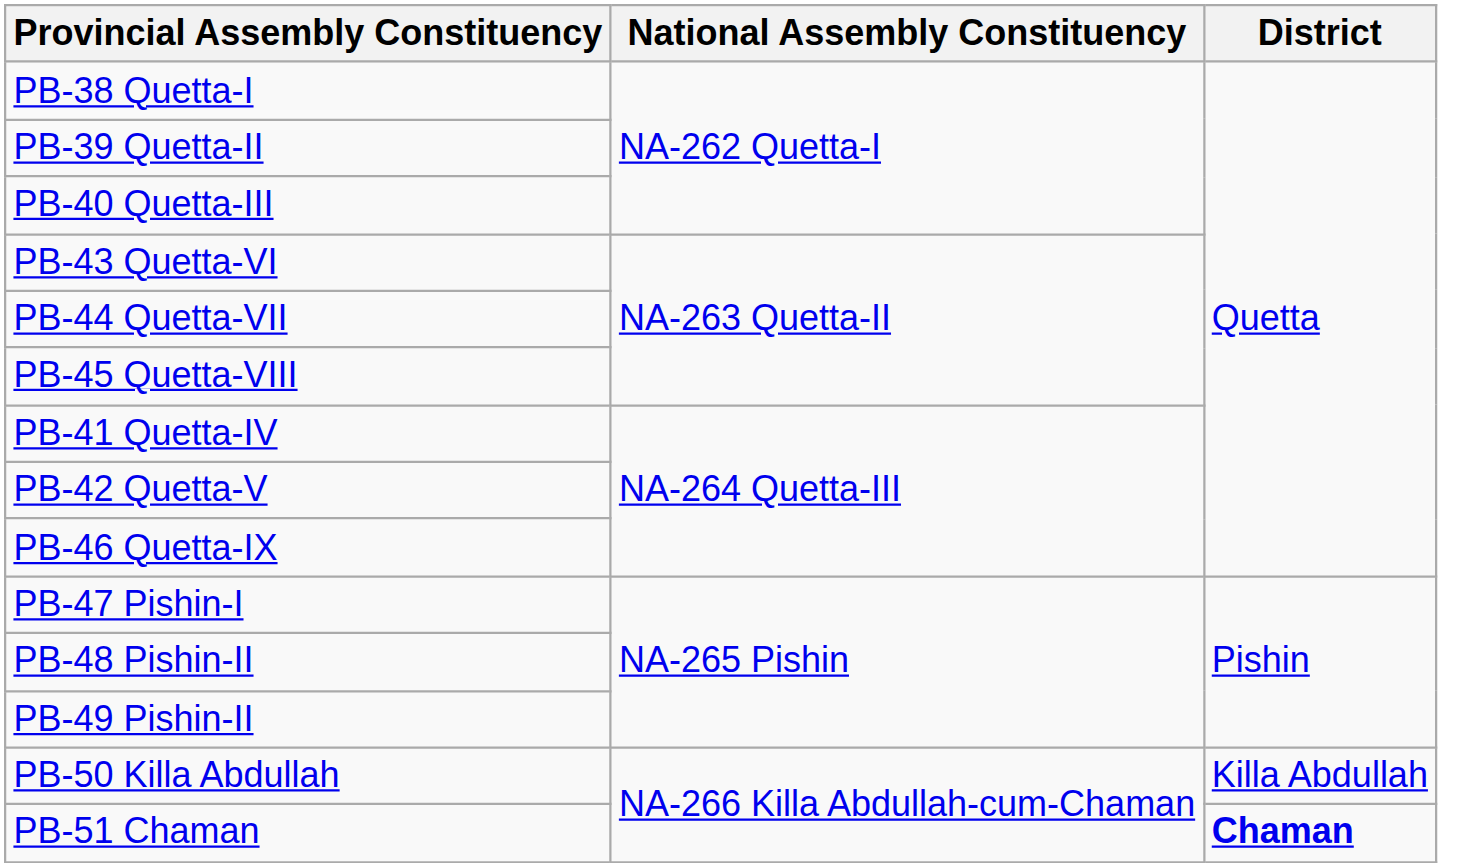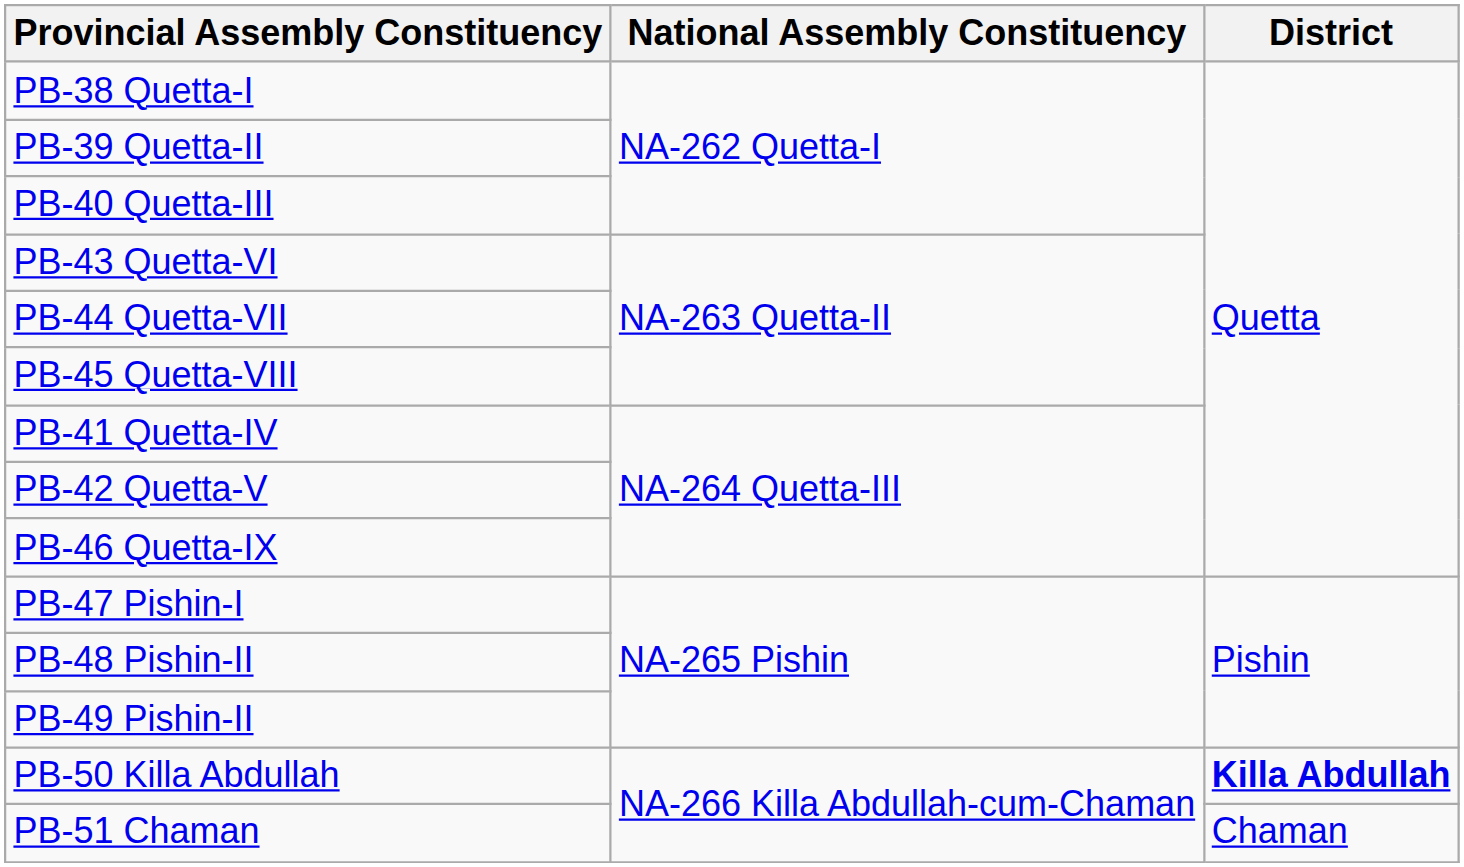(1320, 775) normal -> (1331, 775) bold
(1283, 832) bold -> (1280, 832) normal
